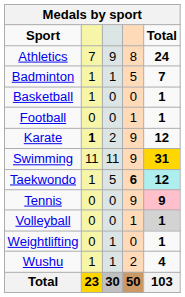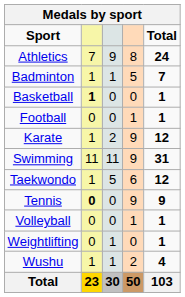(92, 97) normal -> (92, 97) bold
(92, 138) bold -> (92, 138) normal
(162, 158) gold background -> (162, 158) no background
(133, 179) bold -> (133, 179) normal
(162, 179) paleturquoise background -> (162, 179) no background
(92, 200) normal -> (92, 200) bold
(162, 200) pink background -> (162, 200) no background
(162, 220) lightgrey background -> (162, 220) no background
